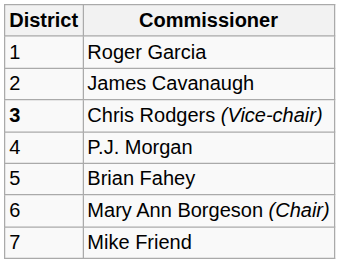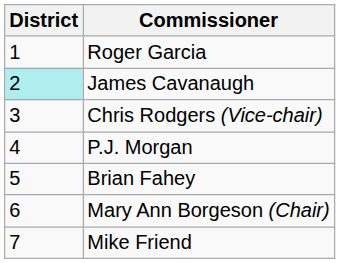(15, 83) no background -> (15, 83) paleturquoise background
(15, 115) bold -> (15, 115) normal
